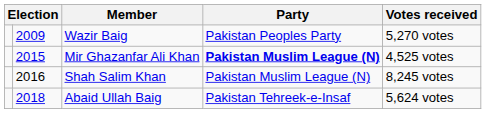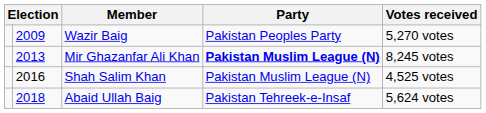(30, 56) 2015 -> (30, 56) 2013
(420, 56) 4,525 votes -> (420, 56) 8,245 votes
(420, 77) 8,245 votes -> (420, 77) 4,525 votes
